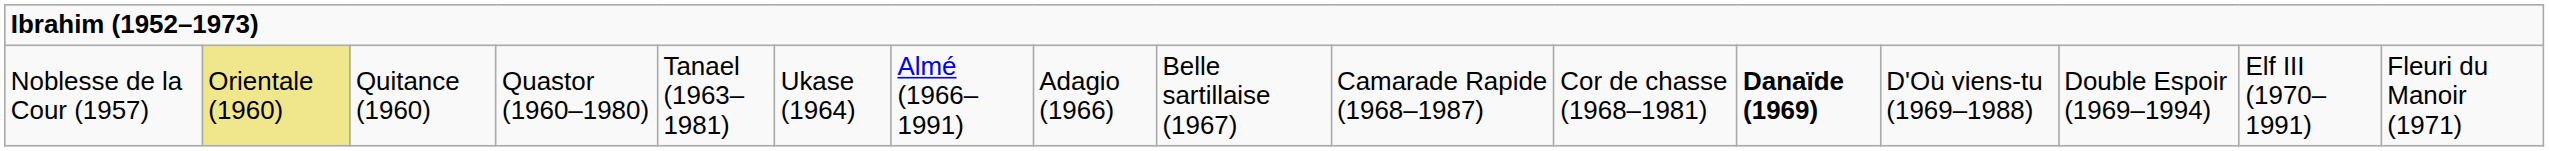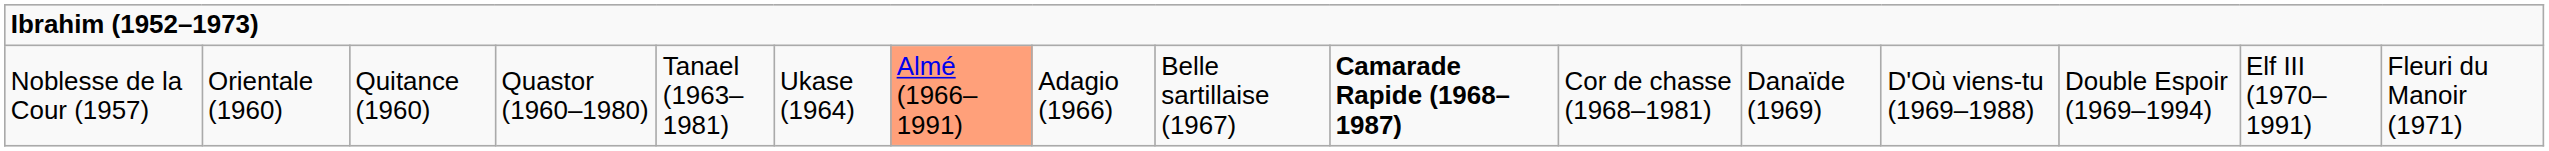(261, 95) khaki background -> (261, 95) no background
(938, 95) no background -> (937, 95) lightsalmon background
(1442, 95) normal -> (1423, 95) bold
(1794, 95) bold -> (1796, 95) normal
